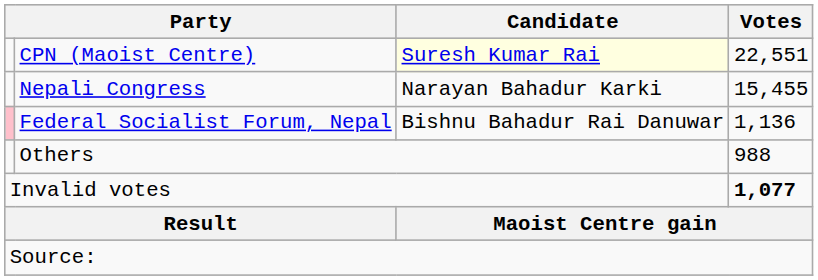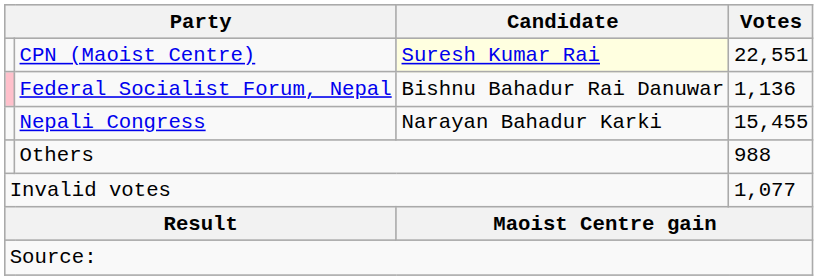rows swapped: (113, 89) <-> (206, 123)
(765, 190) bold -> (765, 190) normal
